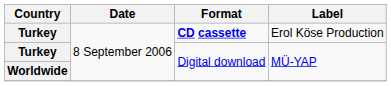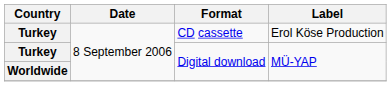(212, 33) bold -> (210, 33) normal
